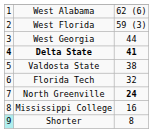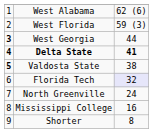(9, 39) normal -> (9, 39) bold
(9, 66) normal -> (9, 66) bold
(131, 80) no background -> (131, 80) lavender background
(131, 94) bold -> (131, 94) normal
(9, 121) paleturquoise background -> (9, 121) no background
